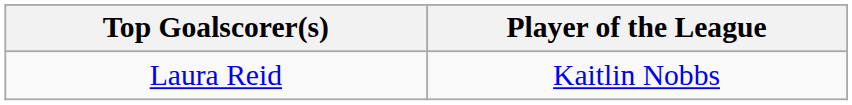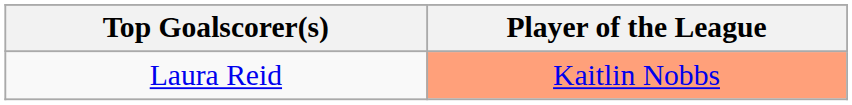(637, 74) no background -> (637, 74) lightsalmon background
